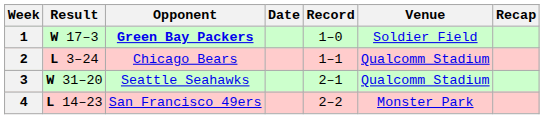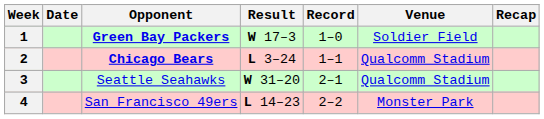columns swapped: (284, 15) <-> (74, 15)
(185, 59) normal -> (161, 59) bold
